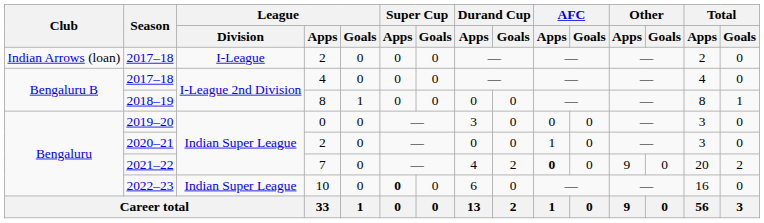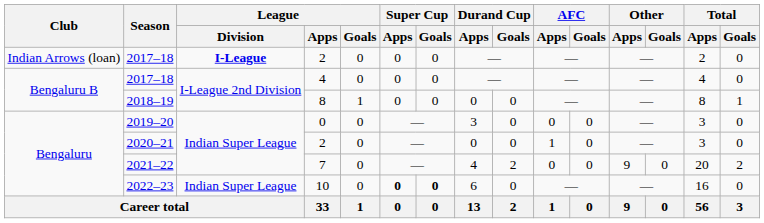(241, 57) normal -> (241, 57) bold
(552, 164) bold -> (552, 164) normal
(435, 185) normal -> (435, 185) bold
